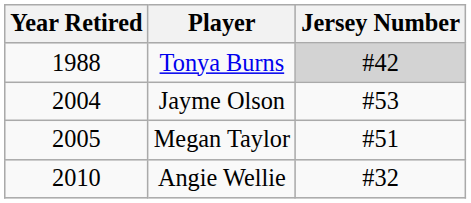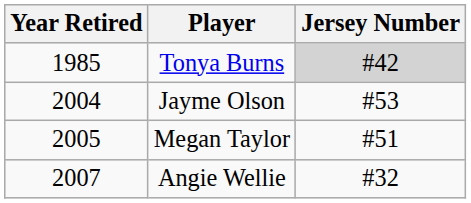(76, 62) 1988 -> (76, 62) 1985
(76, 178) 2010 -> (76, 178) 2007
